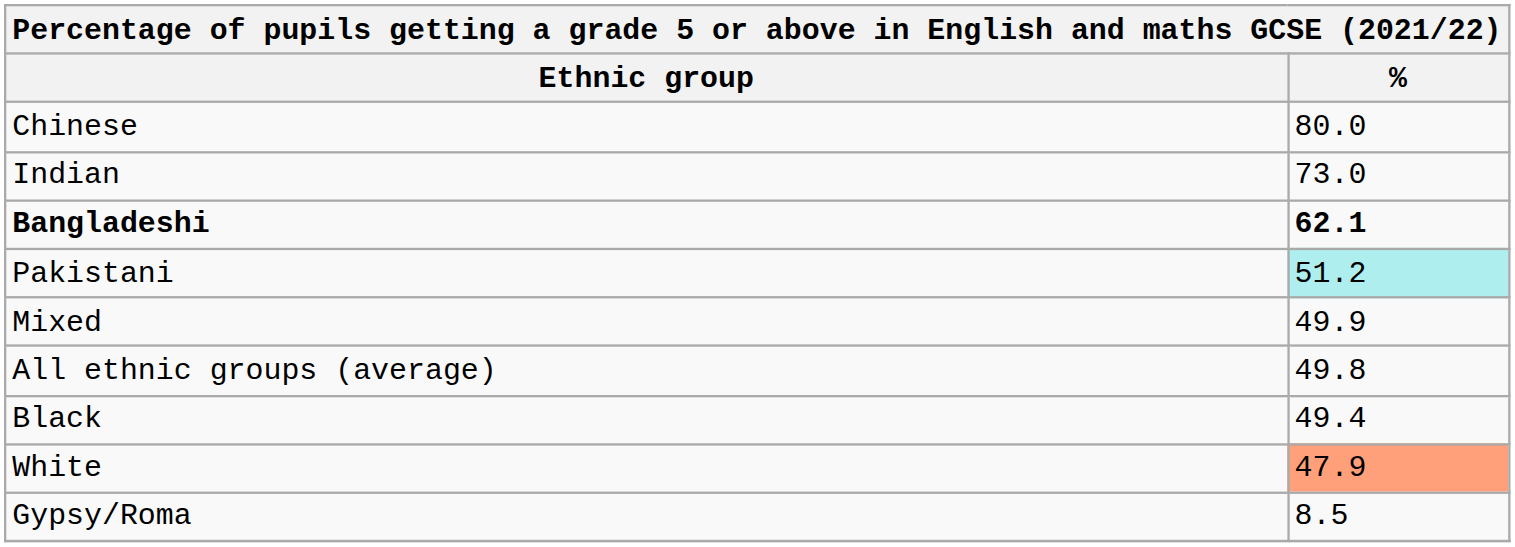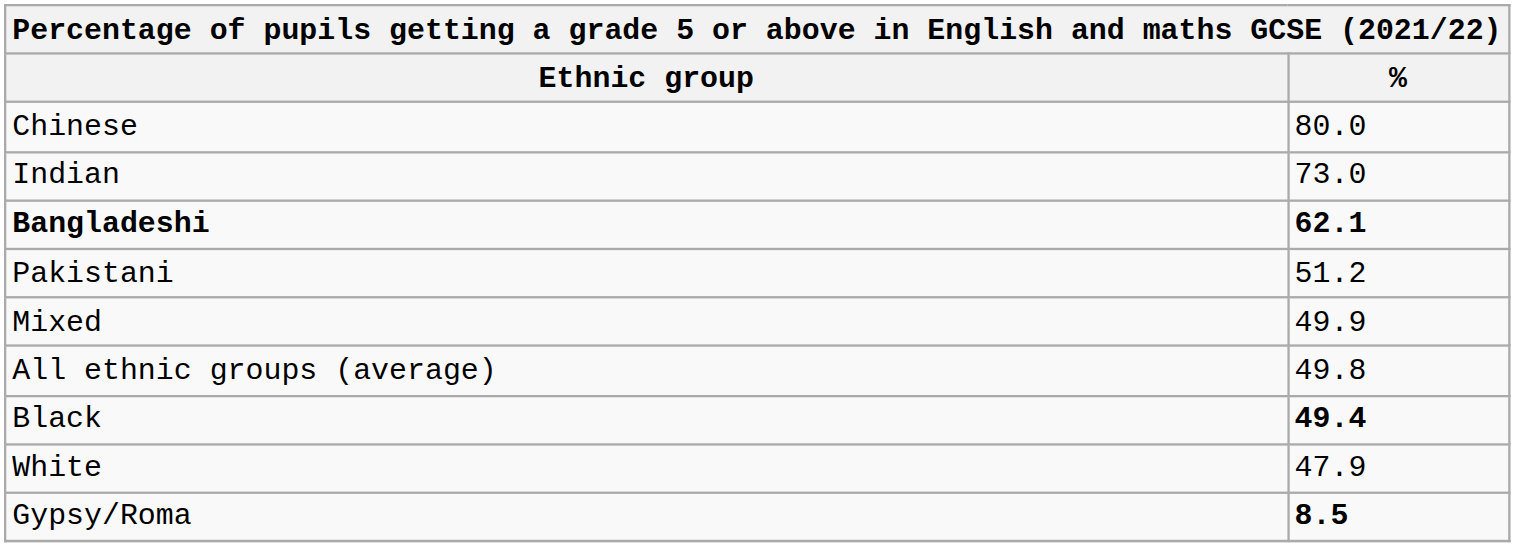(1330, 273) paleturquoise background -> (1330, 273) no background
(1330, 419) normal -> (1330, 419) bold
(1330, 468) lightsalmon background -> (1330, 468) no background
(1321, 517) normal -> (1321, 517) bold
